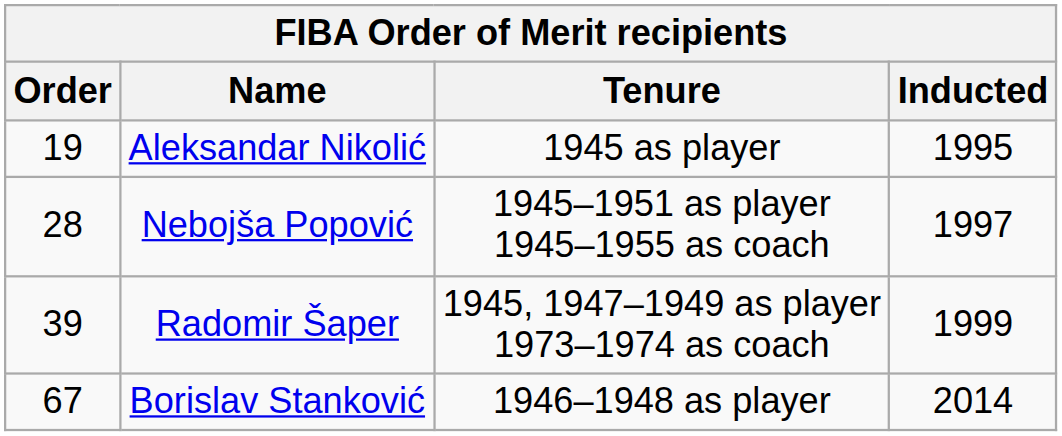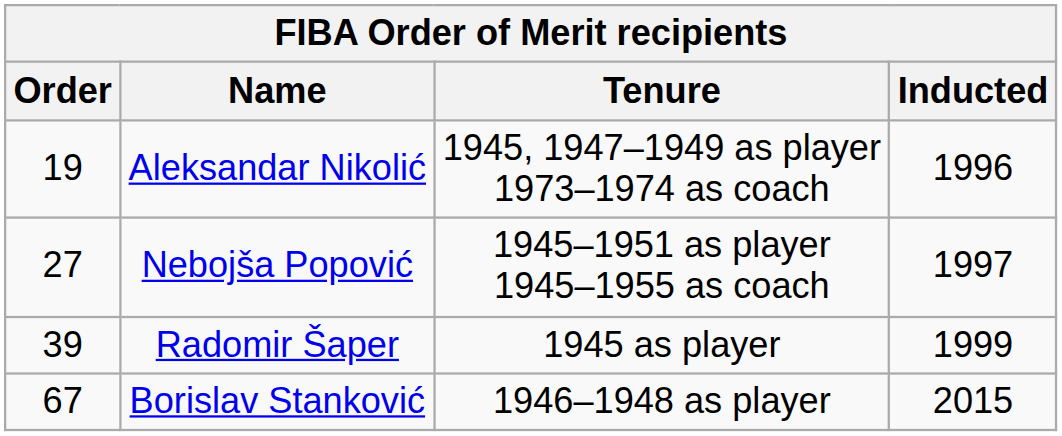(662, 147) 1945 as player -> (662, 168) 1945, 1947–1949 as player 1973–1974 as coach
(973, 147) 1995 -> (973, 168) 1996
(63, 225) 28 -> (63, 266) 27
(662, 323) 1945, 1947–1949 as player 1973–1974 as coach -> (662, 343) 1945 as player
(973, 401) 2014 -> (973, 401) 2015
